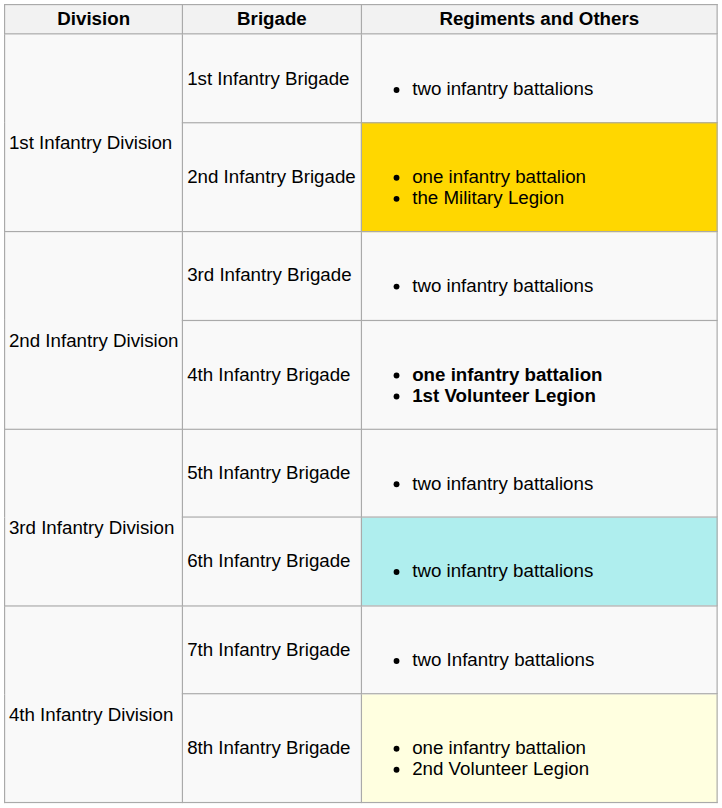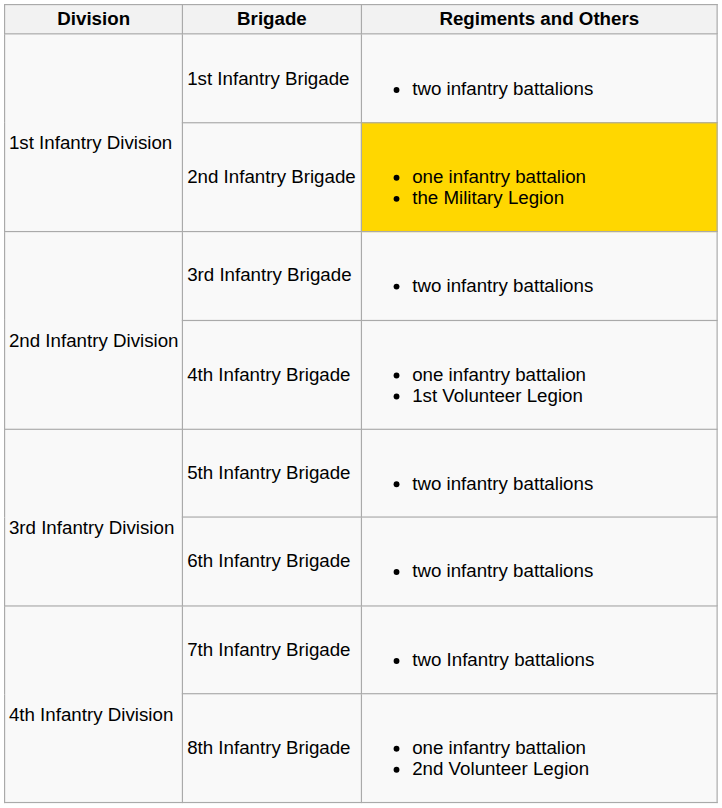(539, 385) bold -> (539, 385) normal
(539, 572) paleturquoise background -> (539, 572) no background
(539, 759) lightyellow background -> (539, 759) no background
